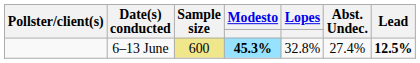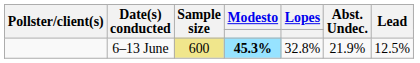(347, 48) 27.4% -> (347, 48) 21.9%
(393, 48) bold -> (392, 48) normal
